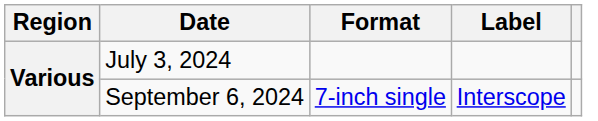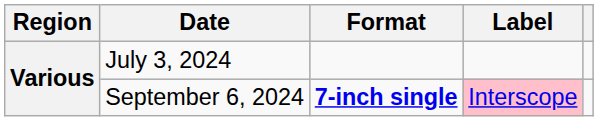(380, 97) normal -> (386, 97) bold
(511, 97) no background -> (523, 97) pink background
